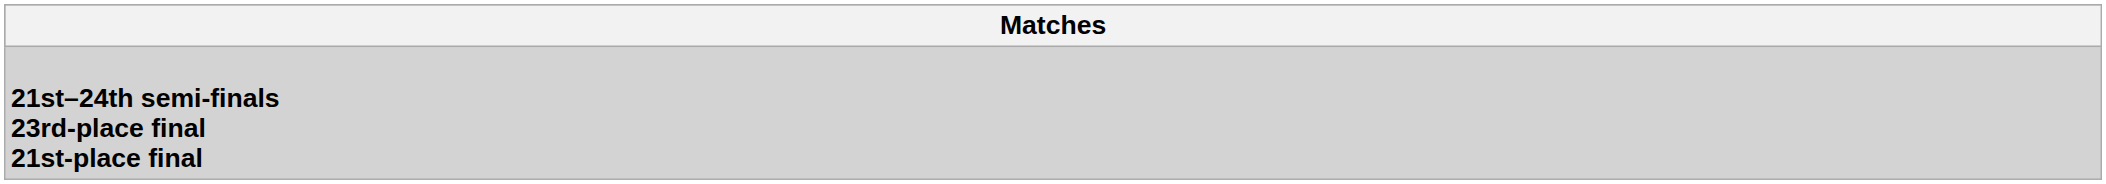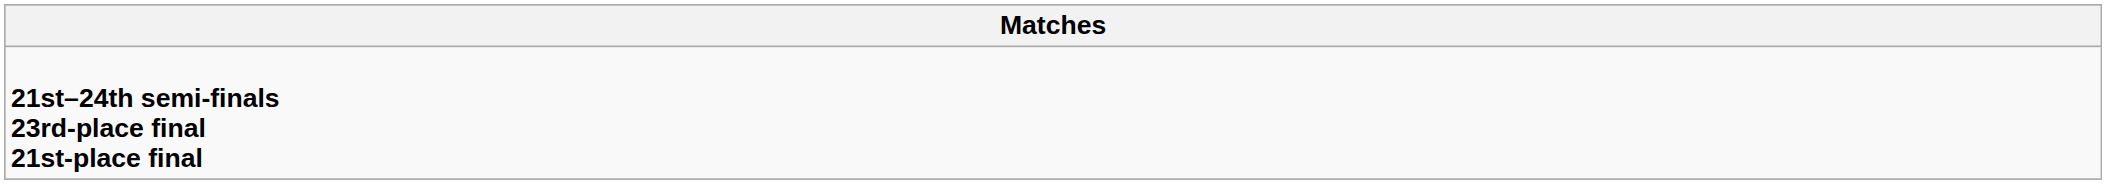(145, 127) lightgrey background -> (145, 127) no background
